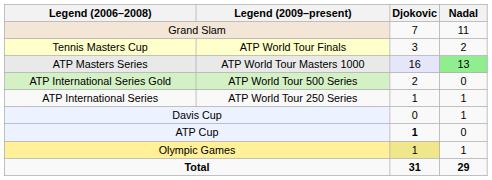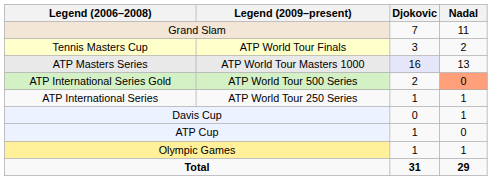(463, 64) lightgreen background -> (463, 64) no background
(463, 81) no background -> (463, 81) lightsalmon background
(415, 133) bold -> (415, 133) normal
(415, 150) khaki background -> (415, 150) no background
